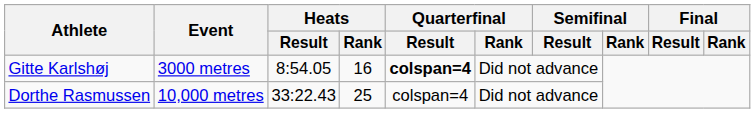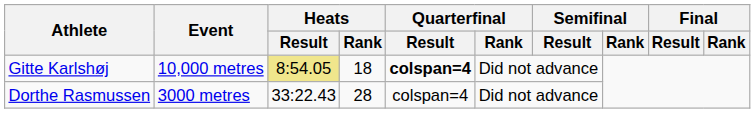(204, 69) 3000 metres -> (211, 69) 10,000 metres
(304, 69) no background -> (304, 69) khaki background
(363, 69) 16 -> (363, 69) 18
(211, 95) 10,000 metres -> (204, 95) 3000 metres
(363, 95) 25 -> (363, 95) 28
